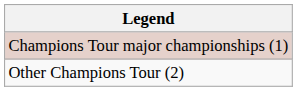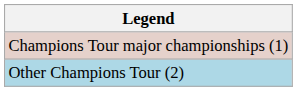(96, 72) no background -> (96, 72) lightblue background
